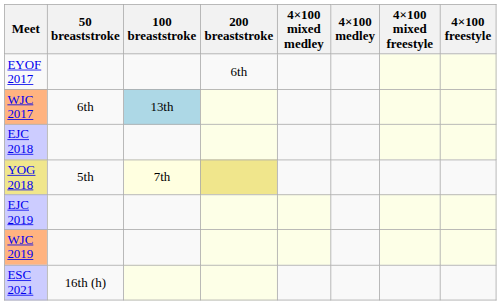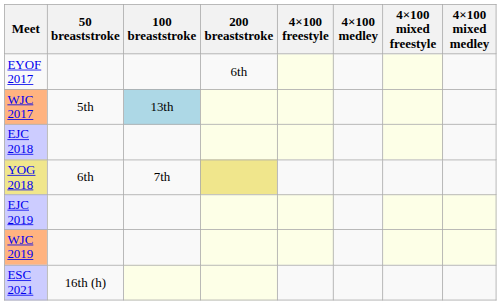columns swapped: (468, 29) <-> (304, 29)
(85, 106) 6th -> (85, 106) 5th
(85, 177) 5th -> (85, 177) 6th
(162, 177) lightyellow background -> (162, 177) no background
